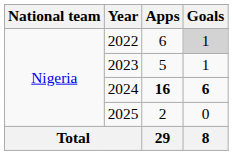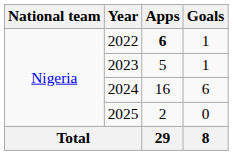(163, 41) normal -> (163, 41) bold
(205, 41) lightgrey background -> (205, 41) no background
(163, 89) bold -> (163, 89) normal
(205, 89) bold -> (205, 89) normal
